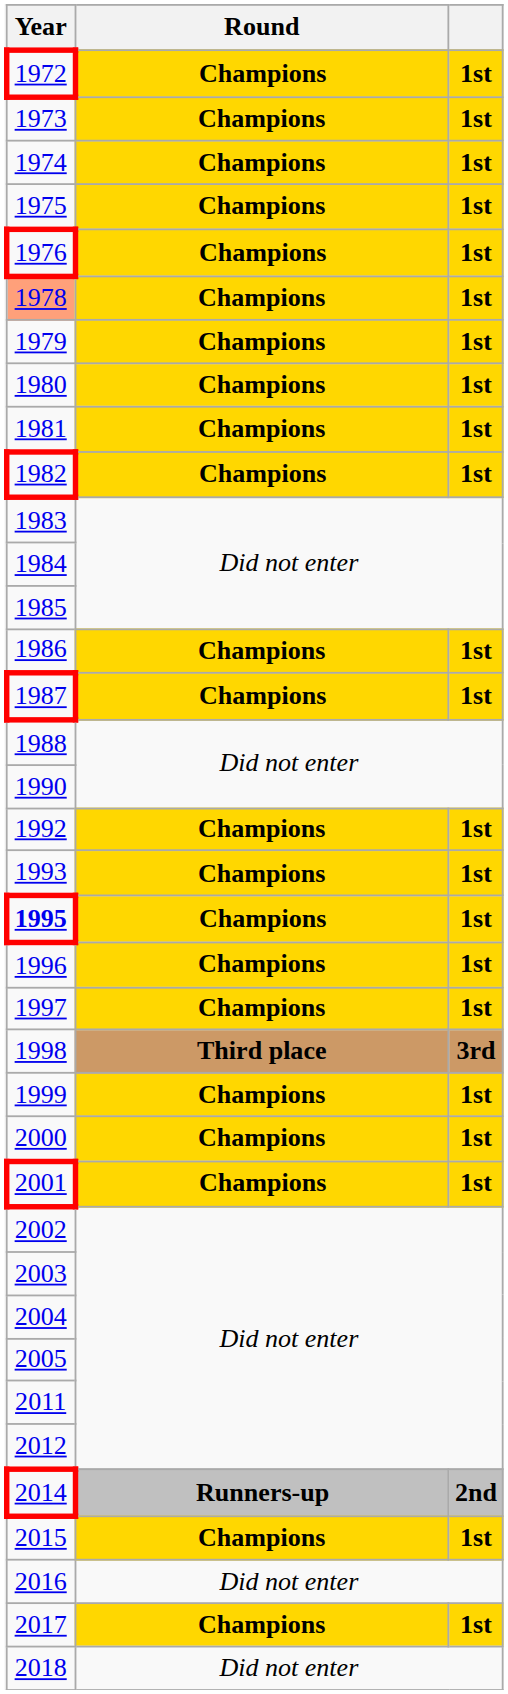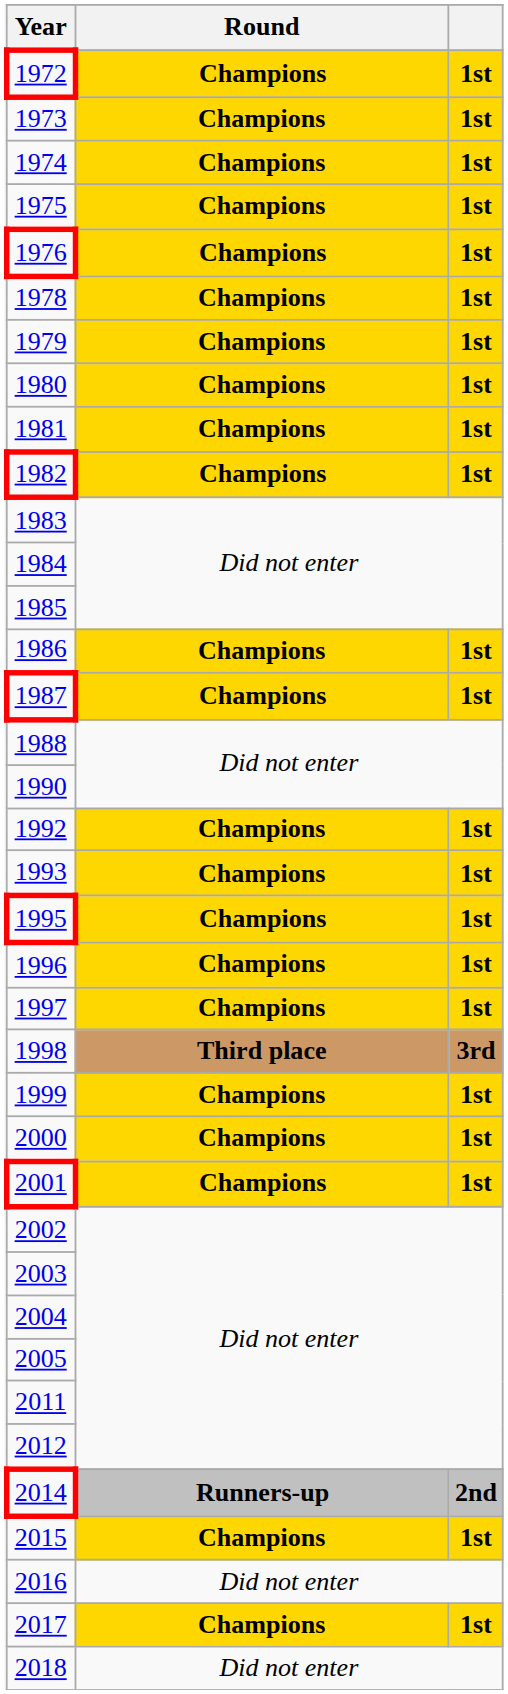(41, 298) lightsalmon background -> (41, 298) no background
(41, 918) bold -> (41, 918) normal
